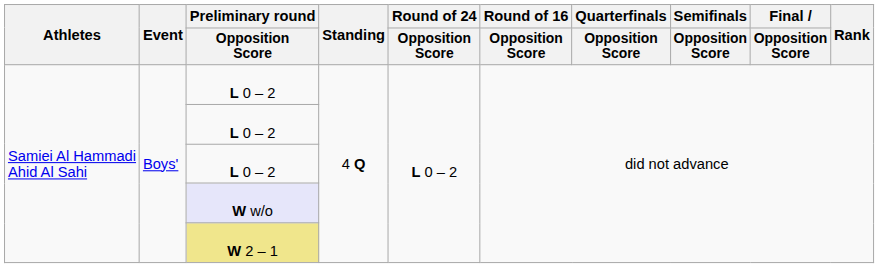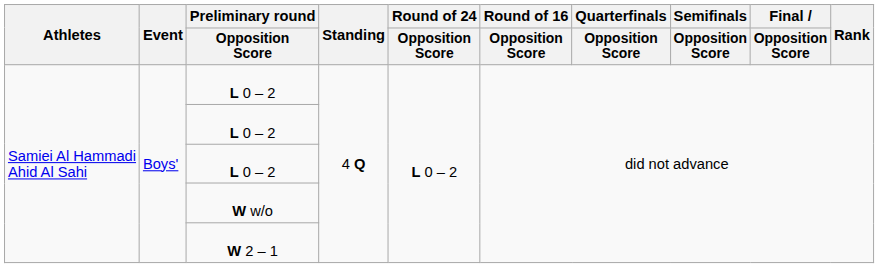(253, 212) lavender background -> (253, 212) no background
(253, 251) khaki background -> (253, 251) no background
